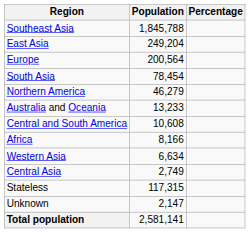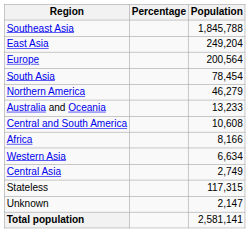columns swapped: (158, 12) <-> (216, 12)
